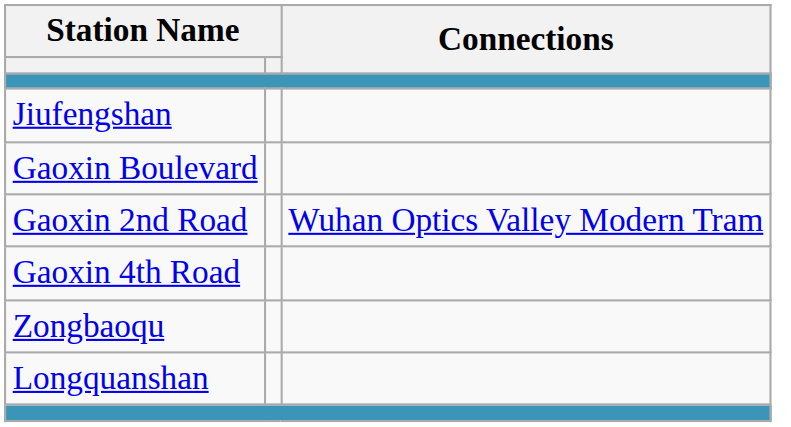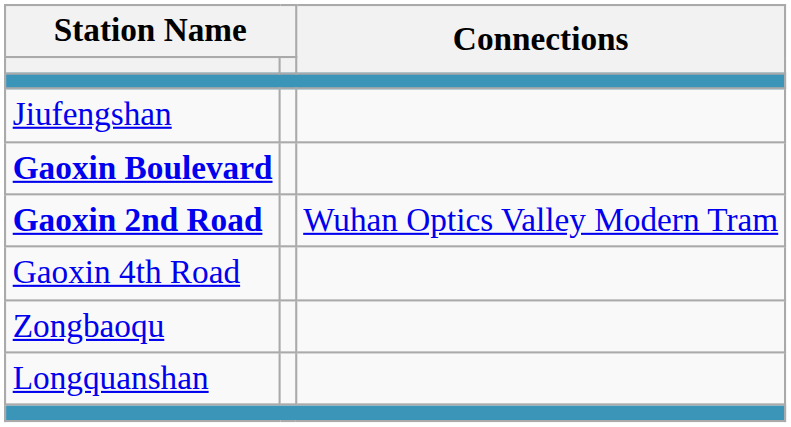(135, 167) normal -> (143, 167) bold
(130, 219) normal -> (138, 219) bold
